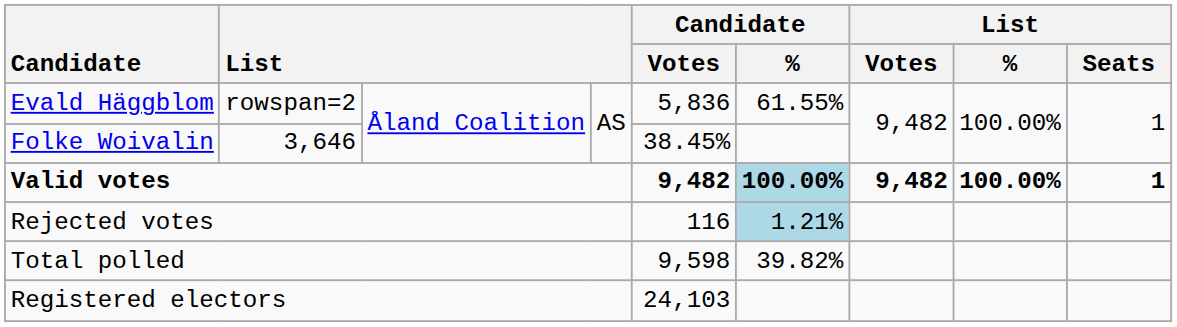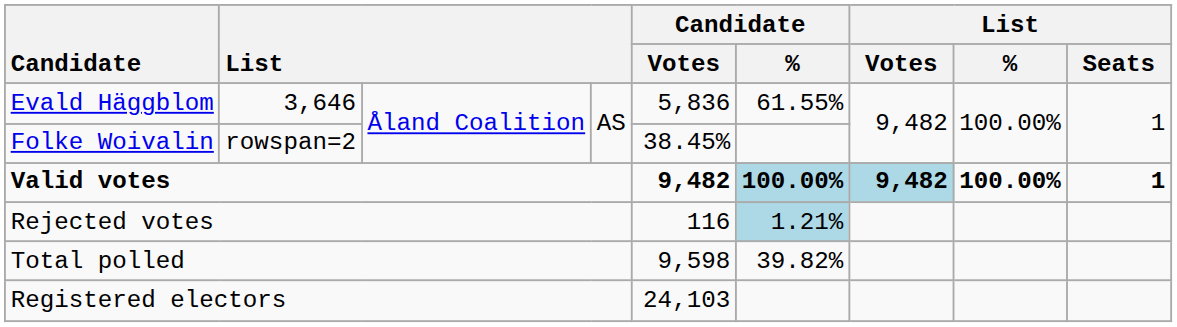(291, 103) rowspan=2 -> (320, 103) 3,646
(320, 143) 3,646 -> (291, 143) rowspan=2
(911, 182) no background -> (911, 182) lightblue background
